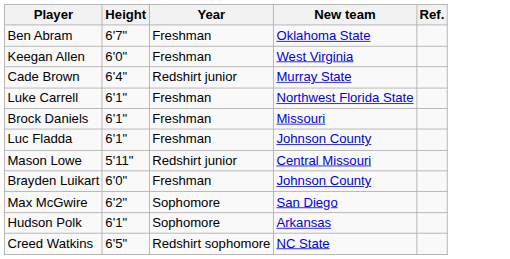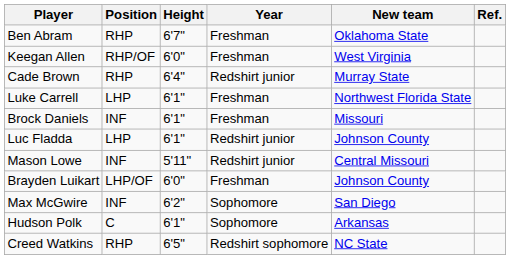+ column: (131, 14)
(182, 139) Freshman -> (252, 139) Redshirt junior
